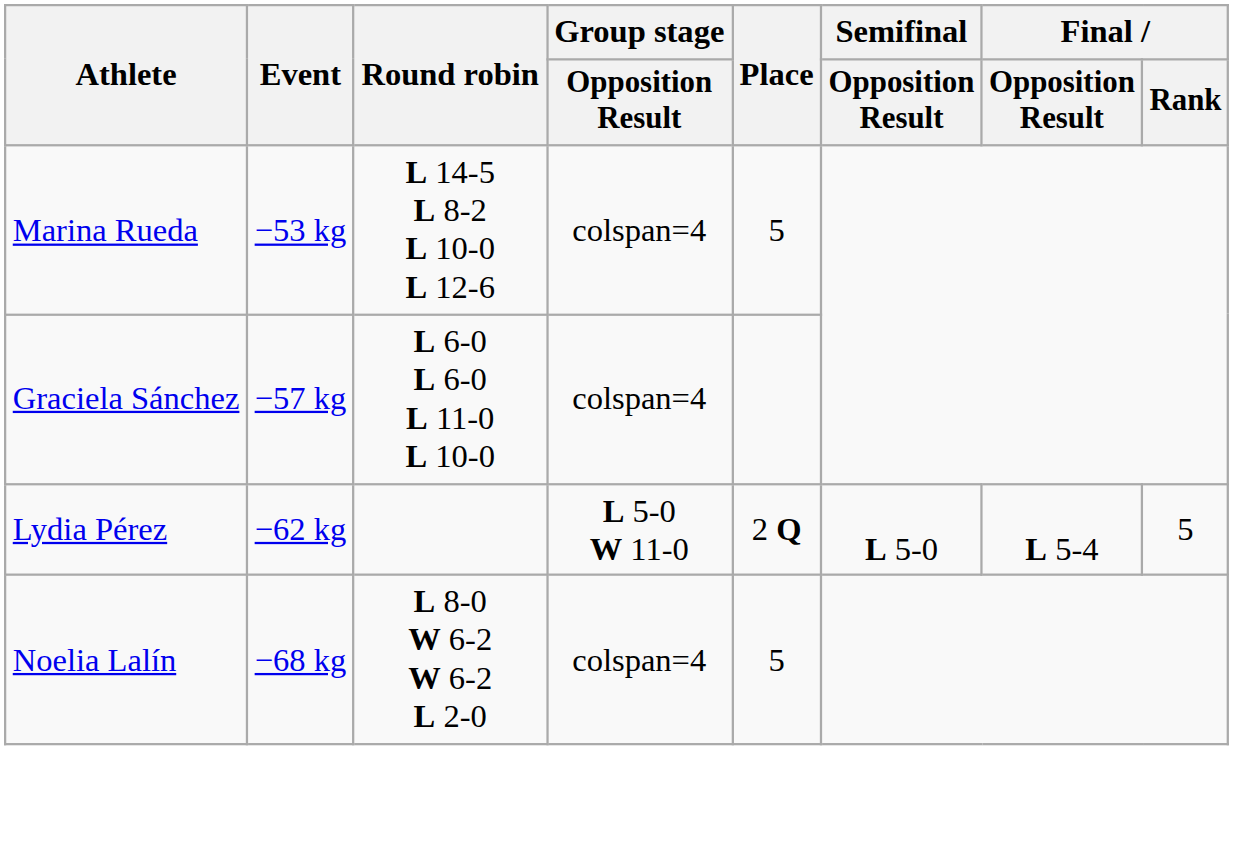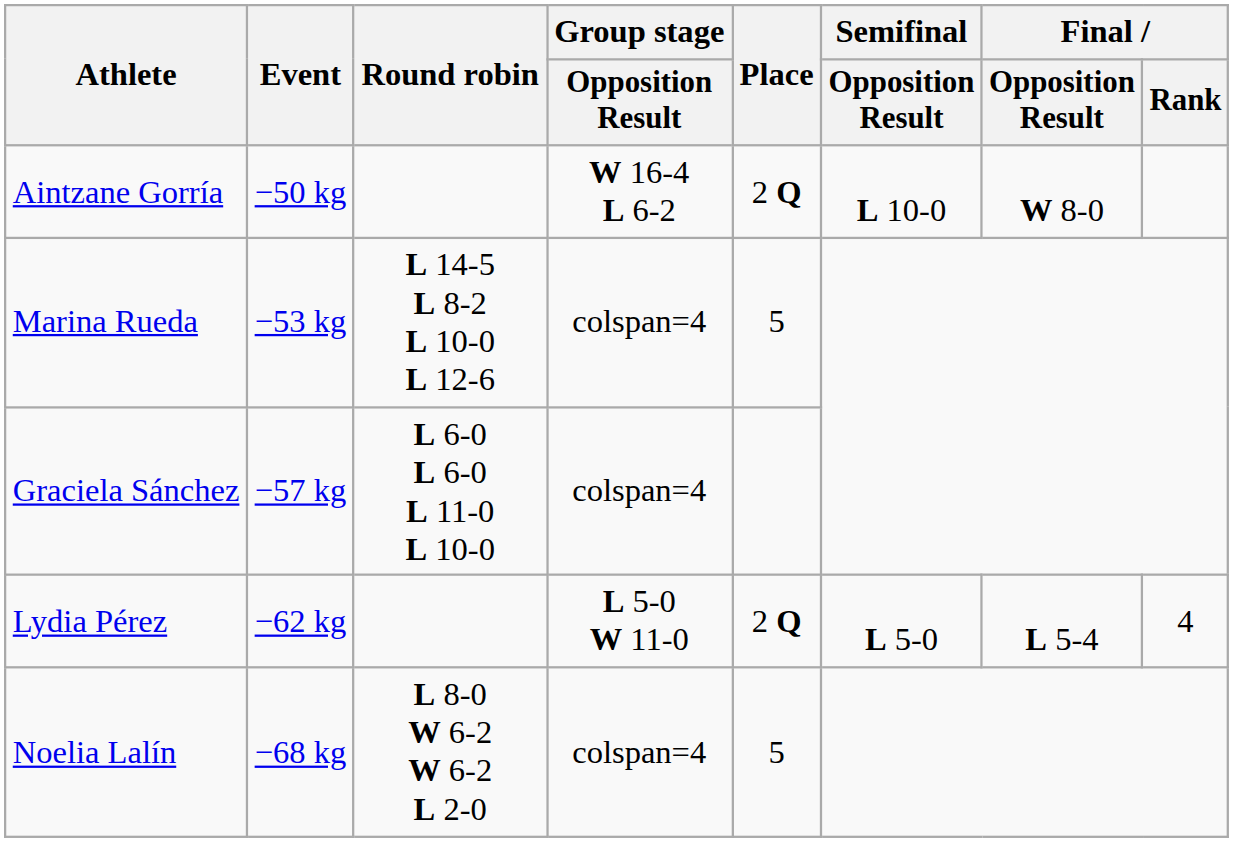+ row: (118, 191)
(1185, 529) 5 -> (1185, 621) 4
